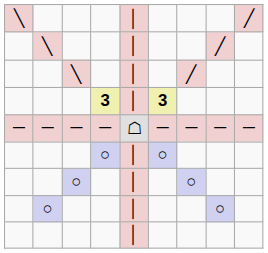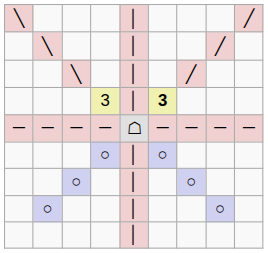(105, 100) bold -> (105, 100) normal
